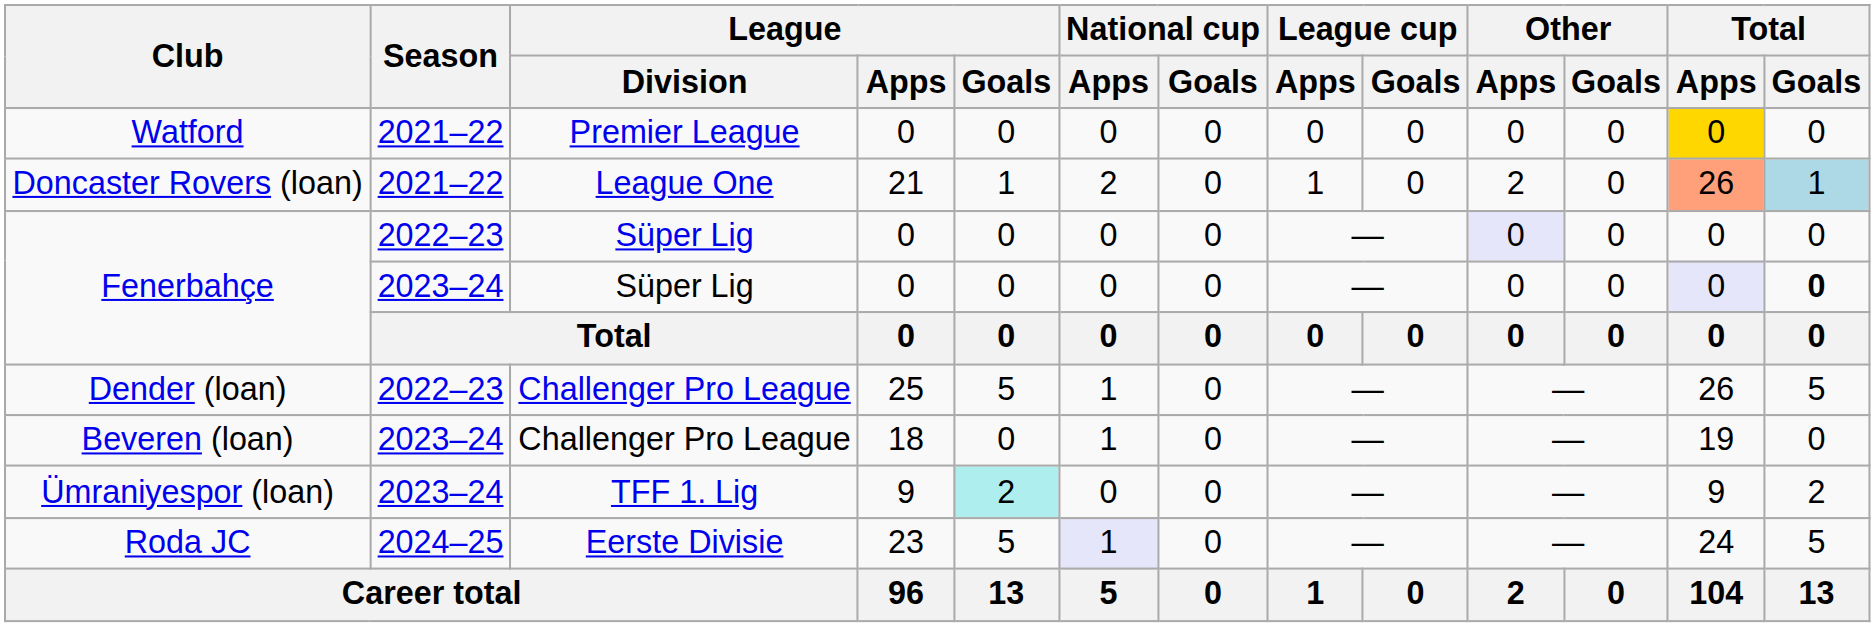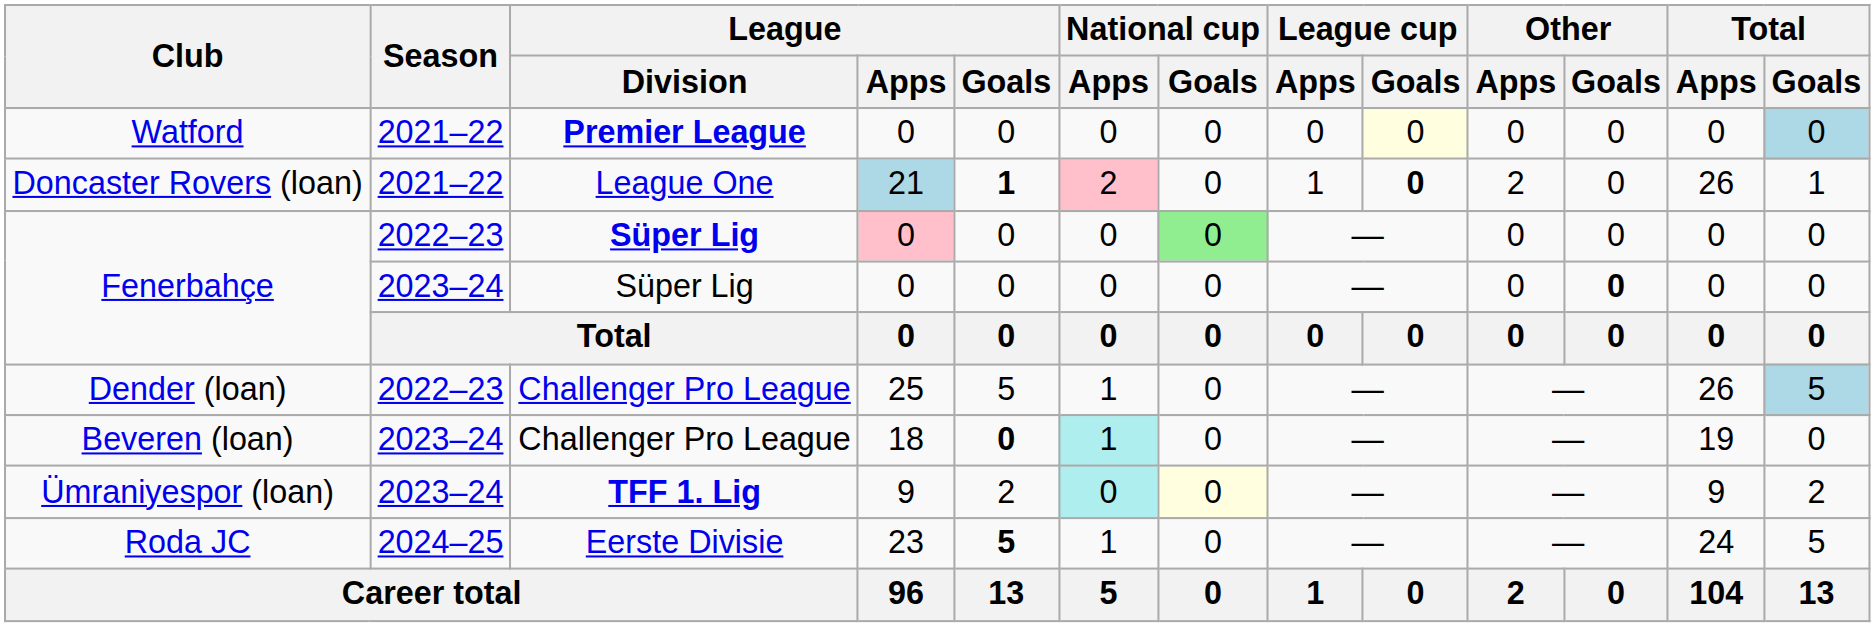(685, 132) normal -> (685, 132) bold
(1416, 132) no background -> (1416, 132) lightyellow background
(1716, 132) gold background -> (1716, 132) no background
(1816, 132) no background -> (1816, 132) lightblue background
(906, 183) no background -> (906, 183) lightblue background
(1006, 183) normal -> (1006, 183) bold
(1108, 183) no background -> (1108, 183) pink background
(1416, 183) normal -> (1416, 183) bold
(1716, 183) lightsalmon background -> (1716, 183) no background
(1816, 183) lightblue background -> (1816, 183) no background
(685, 235) normal -> (685, 235) bold
(906, 235) no background -> (906, 235) pink background
(1213, 235) no background -> (1213, 235) lightgreen background
(1516, 235) lavender background -> (1516, 235) no background
(1616, 286) normal -> (1616, 286) bold
(1716, 286) lavender background -> (1716, 286) no background
(1816, 286) bold -> (1816, 286) normal
(1816, 388) no background -> (1816, 388) lightblue background
(1006, 440) normal -> (1006, 440) bold
(1108, 440) no background -> (1108, 440) paleturquoise background
(685, 491) normal -> (685, 491) bold
(1006, 491) paleturquoise background -> (1006, 491) no background
(1108, 491) no background -> (1108, 491) paleturquoise background
(1213, 491) no background -> (1213, 491) lightyellow background
(1006, 542) normal -> (1006, 542) bold
(1108, 542) lavender background -> (1108, 542) no background
